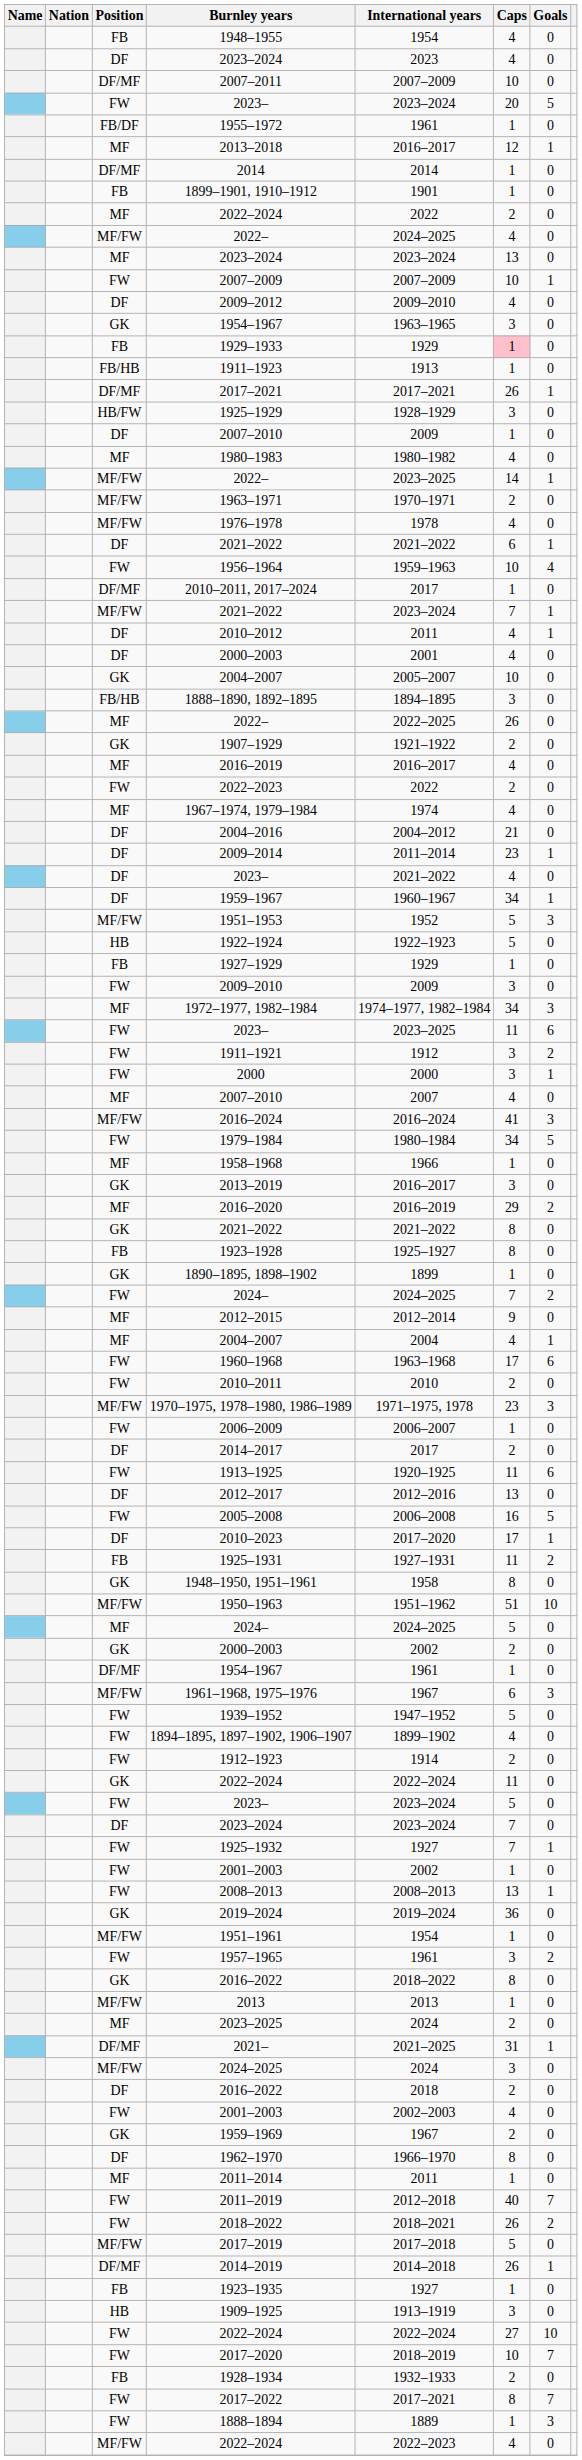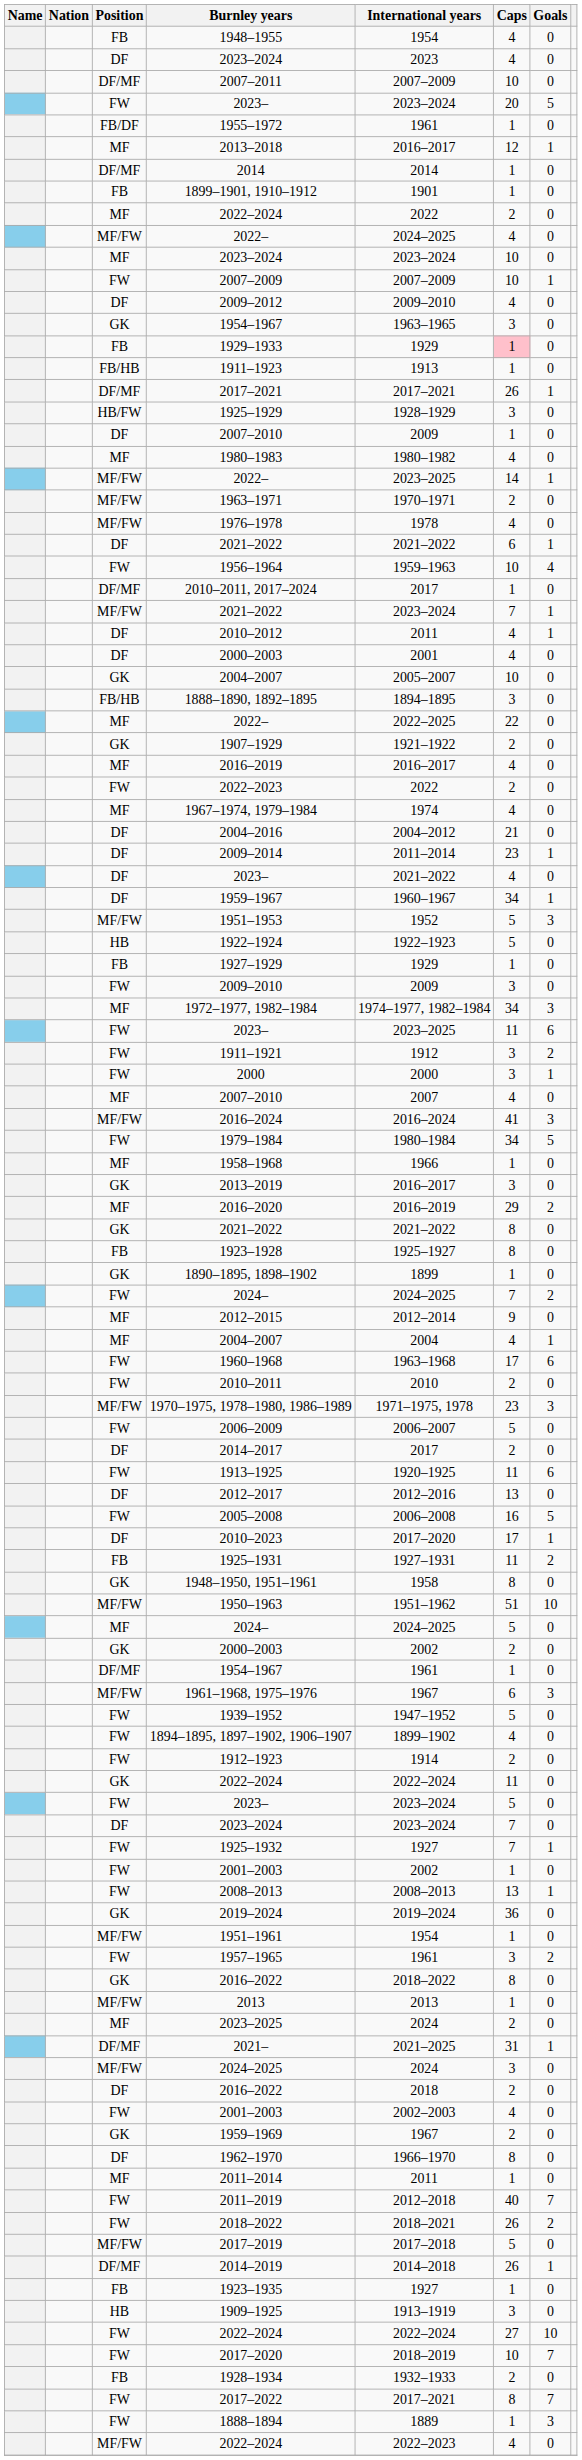(512, 258) 13 -> (512, 258) 10
(512, 721) 26 -> (512, 721) 22
(512, 1428) 1 -> (512, 1428) 5
